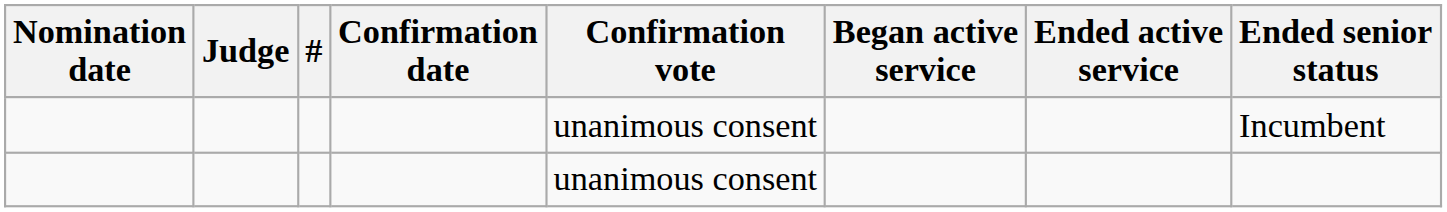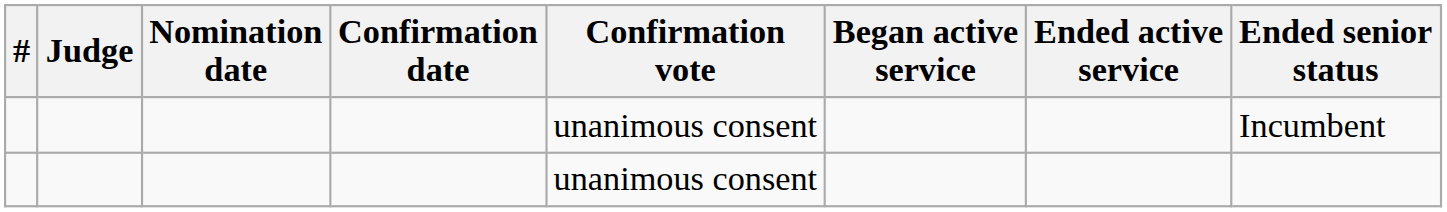columns swapped: (314, 50) <-> (100, 50)
